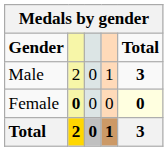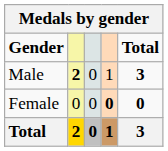(76, 75) normal -> (76, 75) bold
(76, 103) bold -> (76, 103) normal
(109, 103) normal -> (109, 103) bold
(140, 103) lightyellow background -> (140, 103) no background
